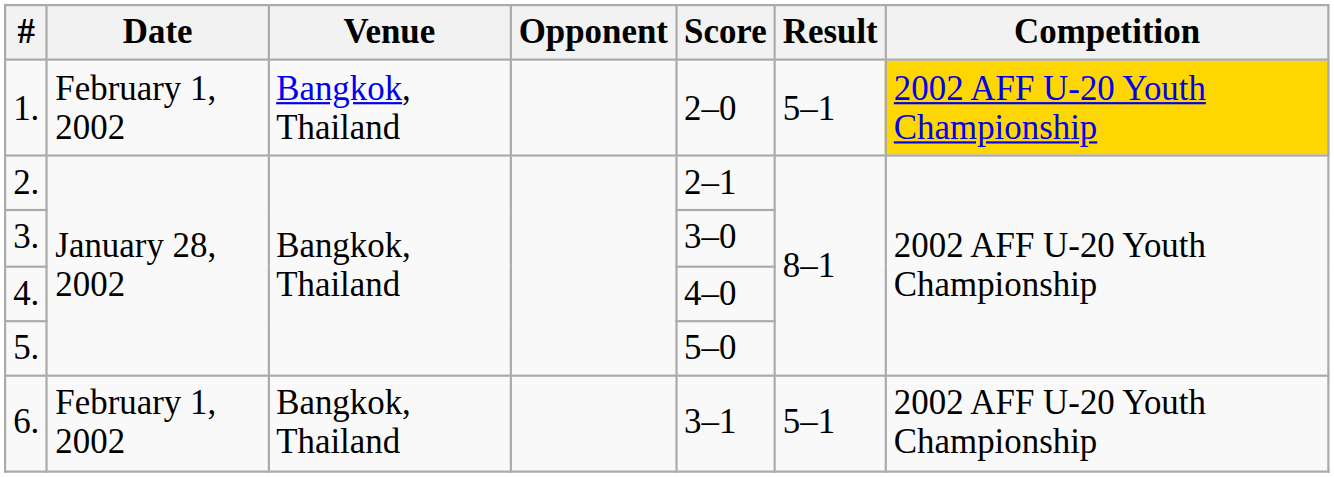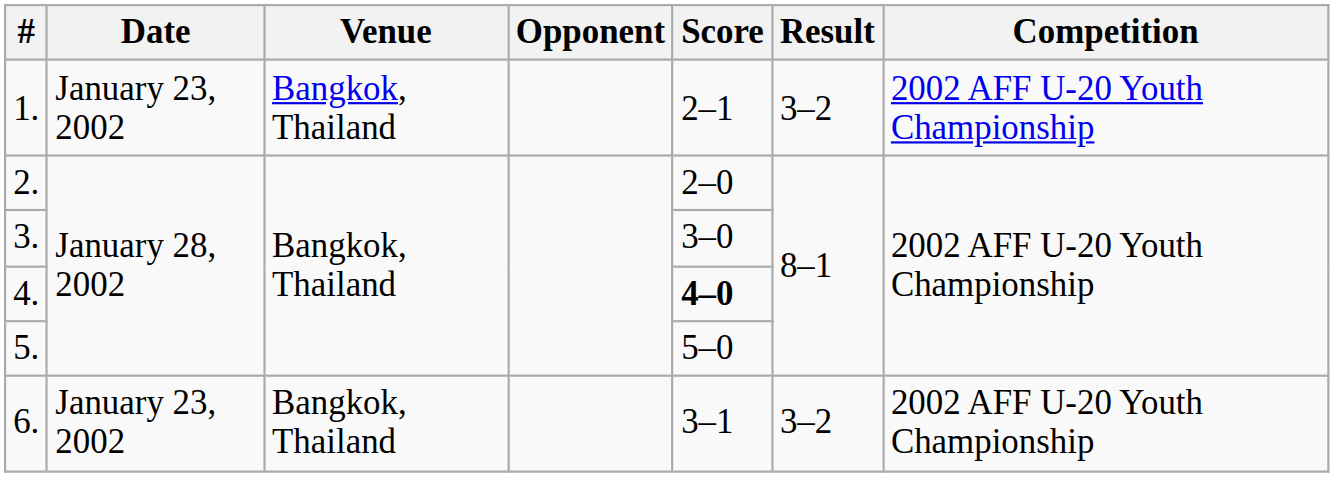(136, 107) February 1, 2002 -> (136, 107) January 23, 2002
(710, 107) 2–0 -> (707, 107) 2–1
(809, 107) 5–1 -> (806, 107) 3–2
(1050, 107) gold background -> (1047, 107) no background
(710, 182) 2–1 -> (707, 182) 2–0
(710, 292) normal -> (707, 292) bold
(136, 422) February 1, 2002 -> (136, 422) January 23, 2002
(809, 422) 5–1 -> (806, 422) 3–2
